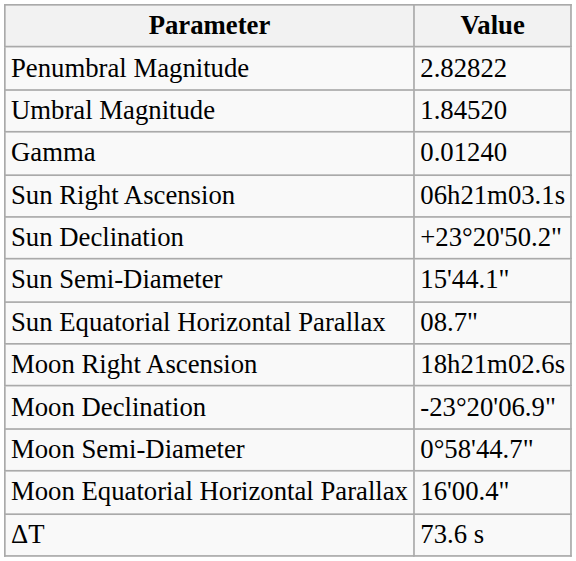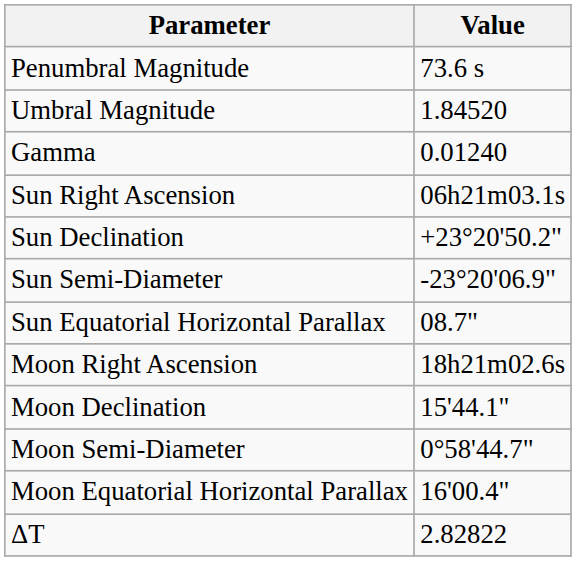(464, 68) 2.82822 -> (452, 68) 73.6 s
(465, 279) 15'44.1" -> (488, 279) -23°20'06.9"
(488, 407) -23°20'06.9" -> (465, 407) 15'44.1"
(452, 534) 73.6 s -> (464, 534) 2.82822
